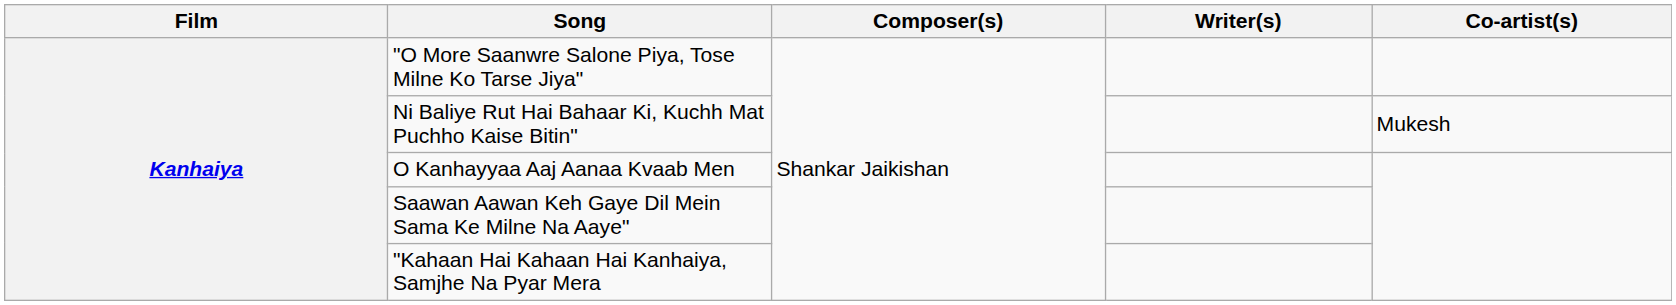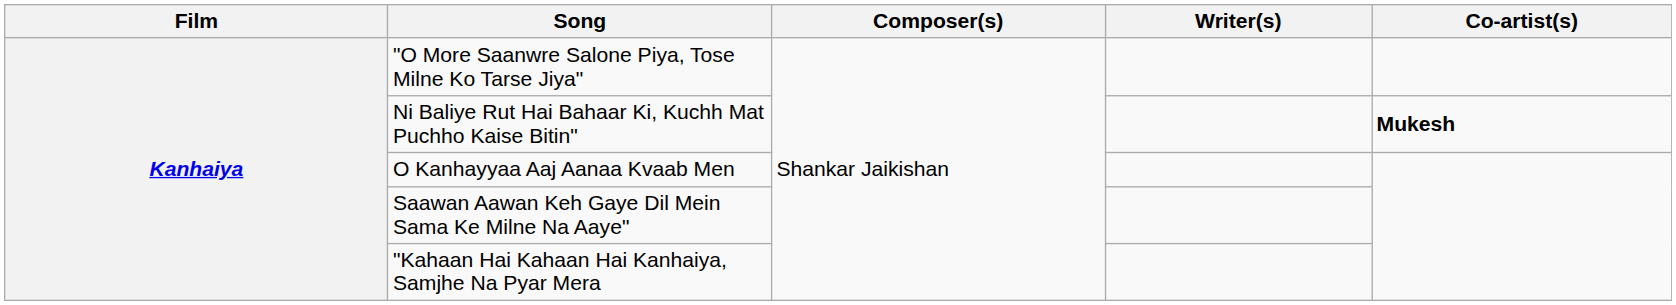(1414, 123) normal -> (1416, 123) bold
